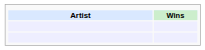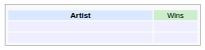(175, 15) bold -> (175, 15) normal
